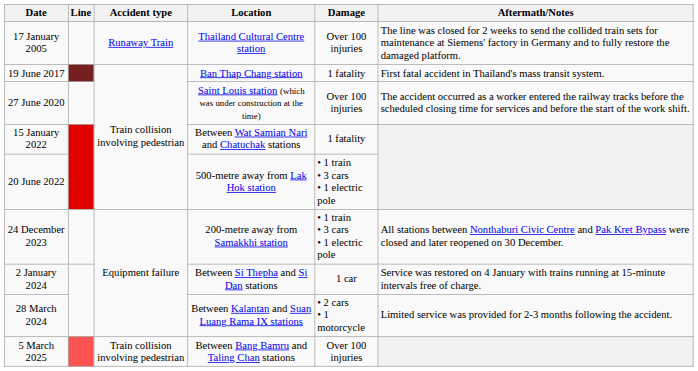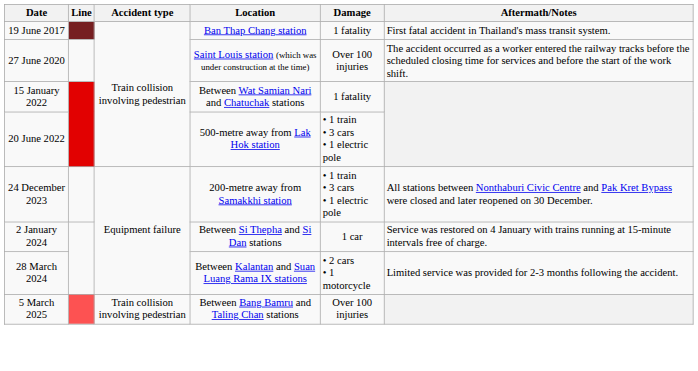- row: (36, 43)
